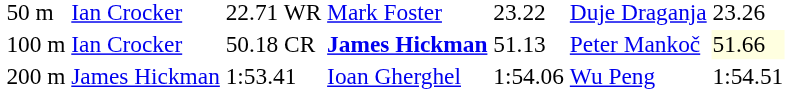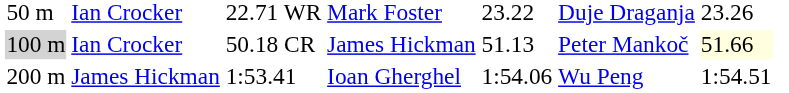(36, 44) no background -> (36, 44) lightgrey background
(407, 44) bold -> (401, 44) normal
